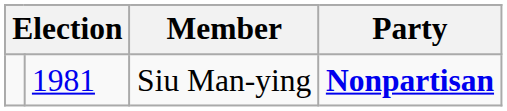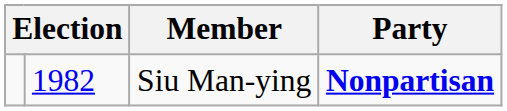(63, 79) 1981 -> (63, 79) 1982
